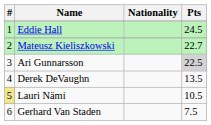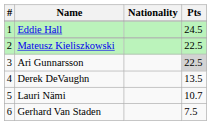(193, 46) 22.7 -> (193, 46) 22.5
(9, 95) khaki background -> (9, 95) no background
(193, 95) 10.5 -> (193, 95) 10.7
